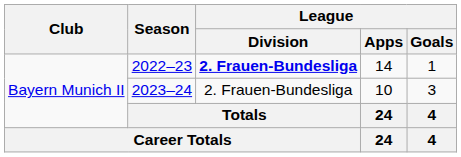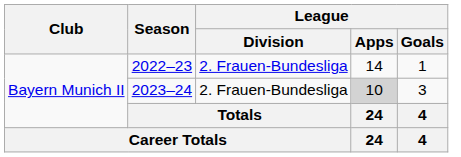(278, 66) bold -> (273, 66) normal
(384, 90) no background -> (374, 90) lightgrey background
